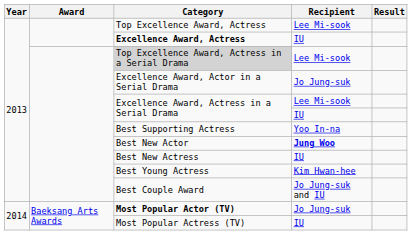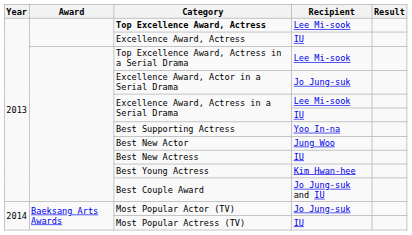(191, 25) normal -> (191, 25) bold
(181, 39) bold -> (181, 39) normal
(199, 58) lightgrey background -> (199, 58) no background
(314, 143) bold -> (314, 143) normal
(175, 209) bold -> (175, 209) normal
